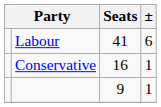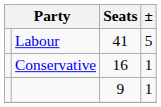(149, 41) 6 -> (149, 41) 5
